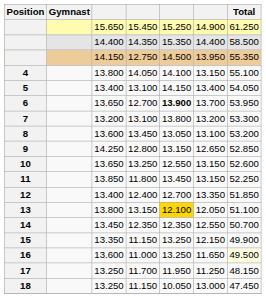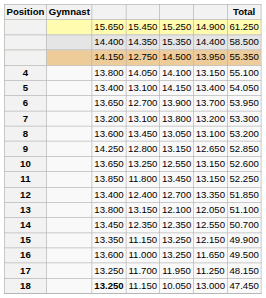(177, 103) bold -> (177, 103) normal
(177, 210) gold background -> (177, 210) no background
(244, 255) lightyellow background -> (244, 255) no background
(109, 286) normal -> (109, 286) bold
